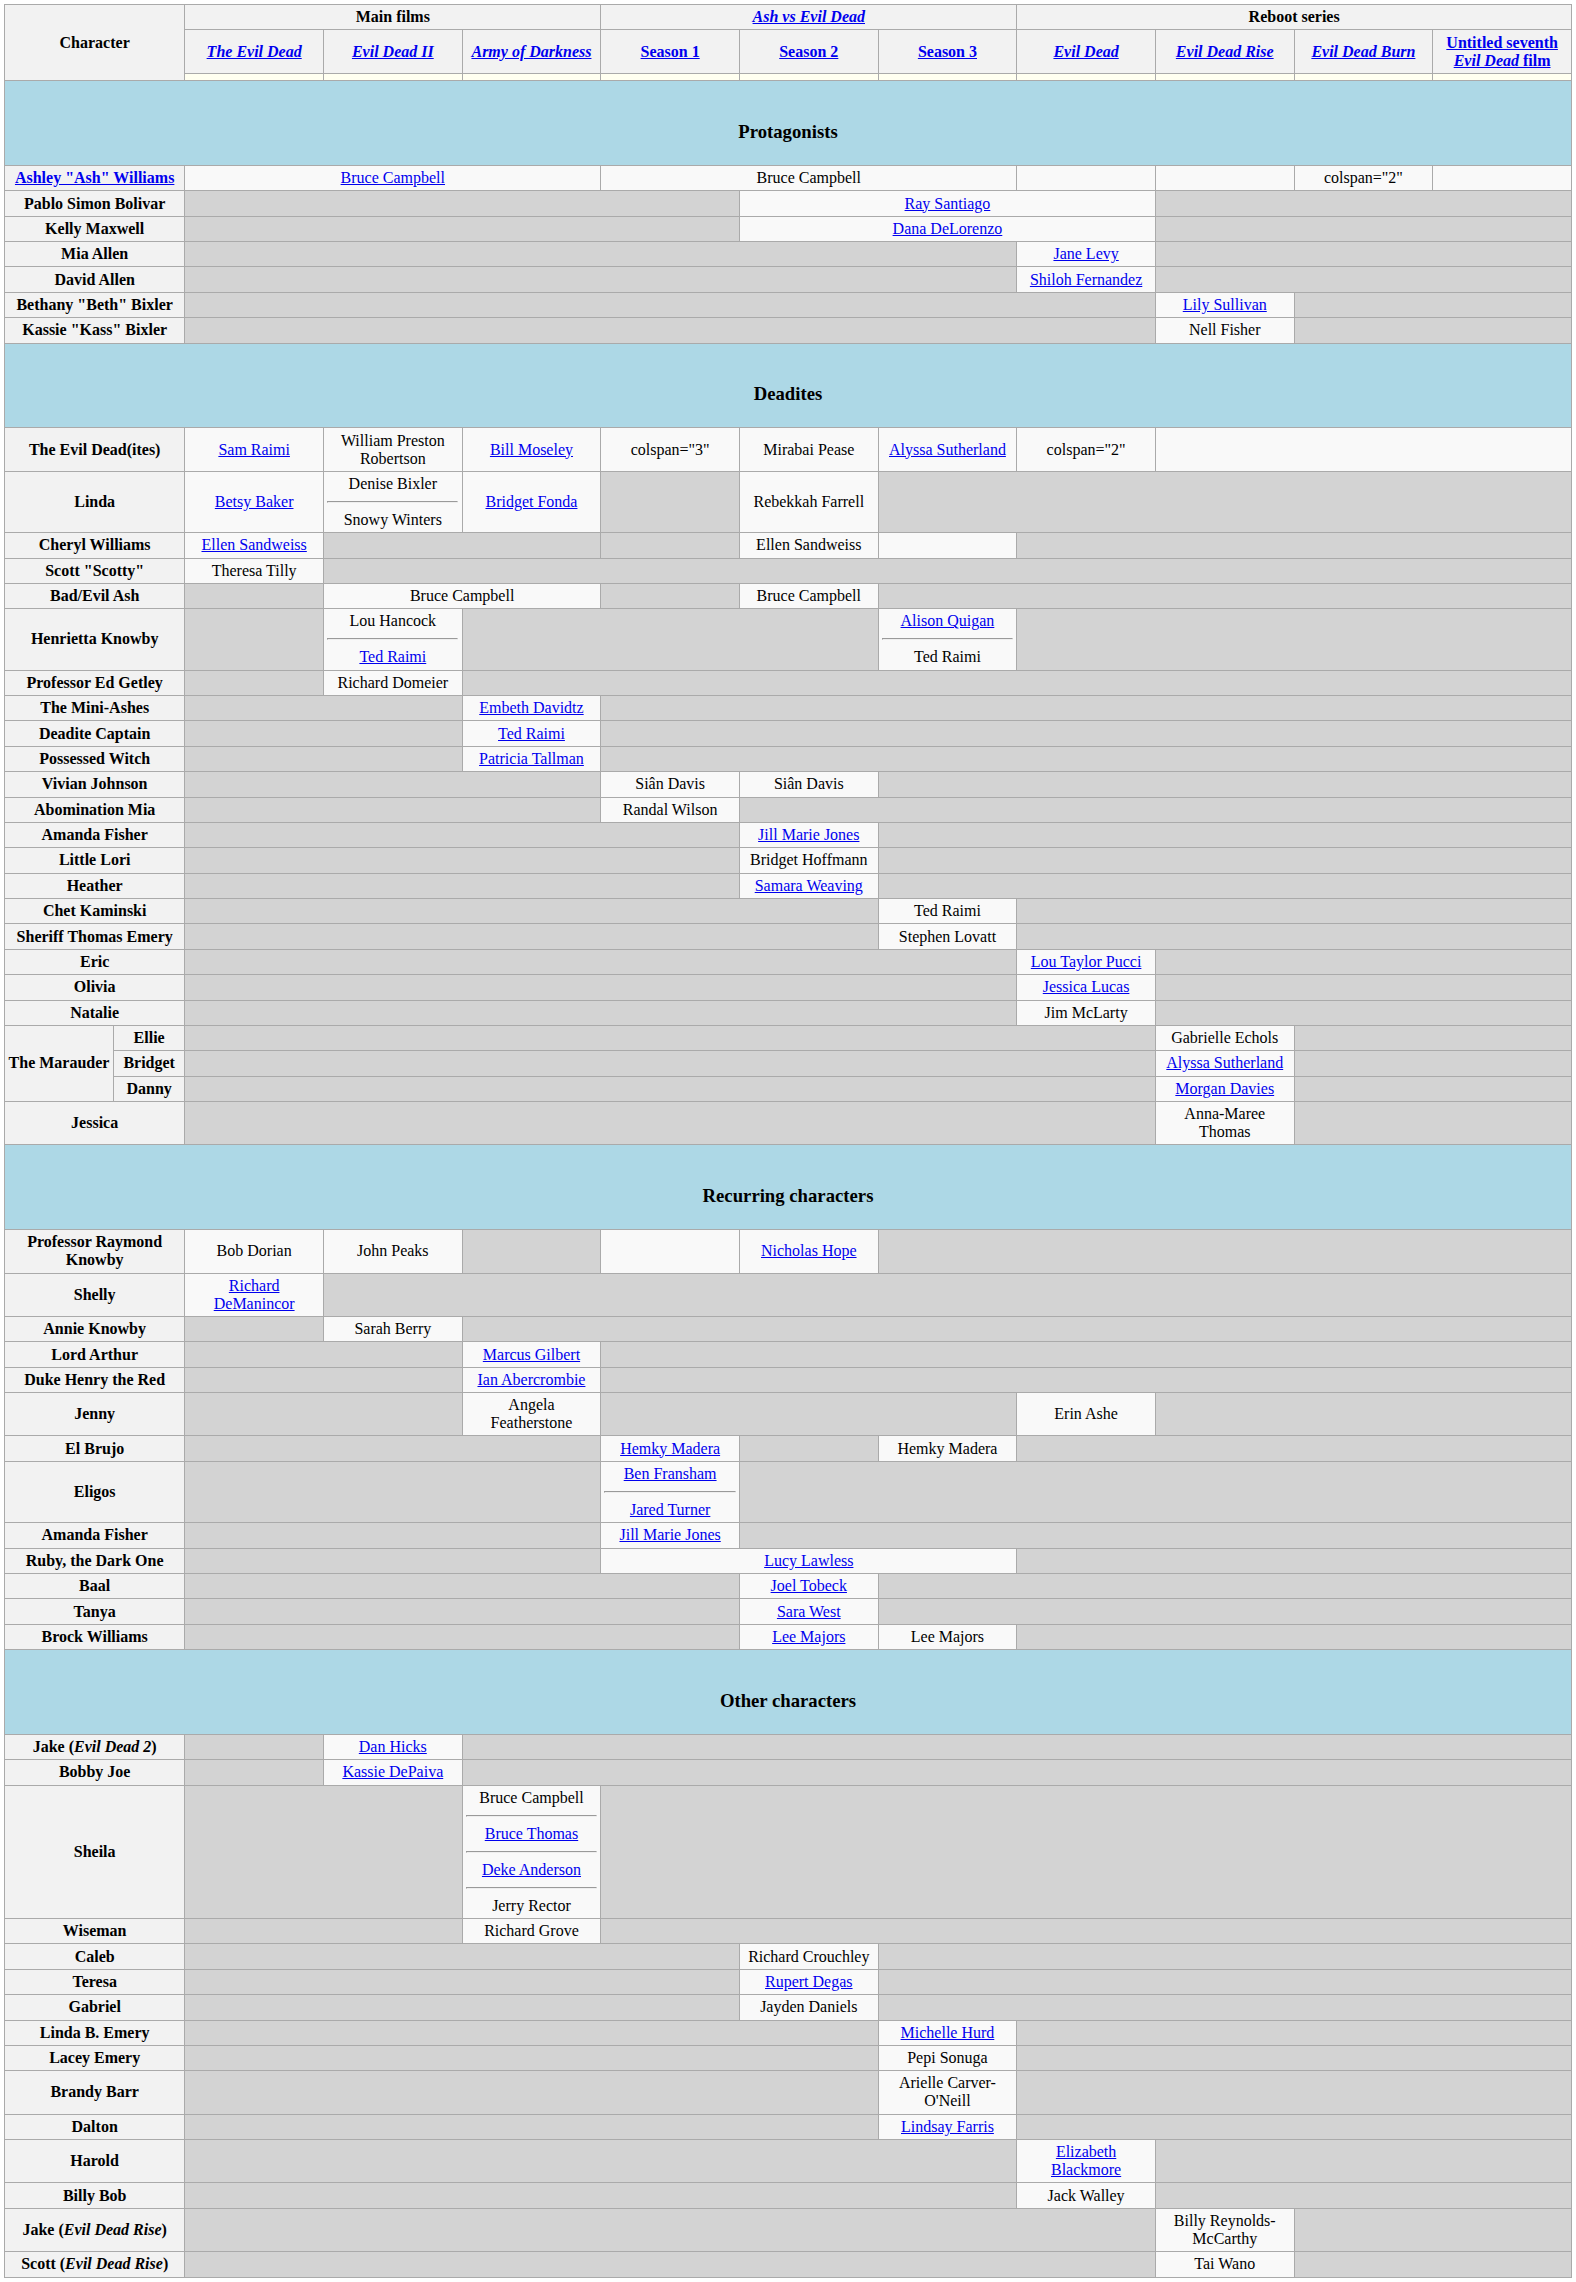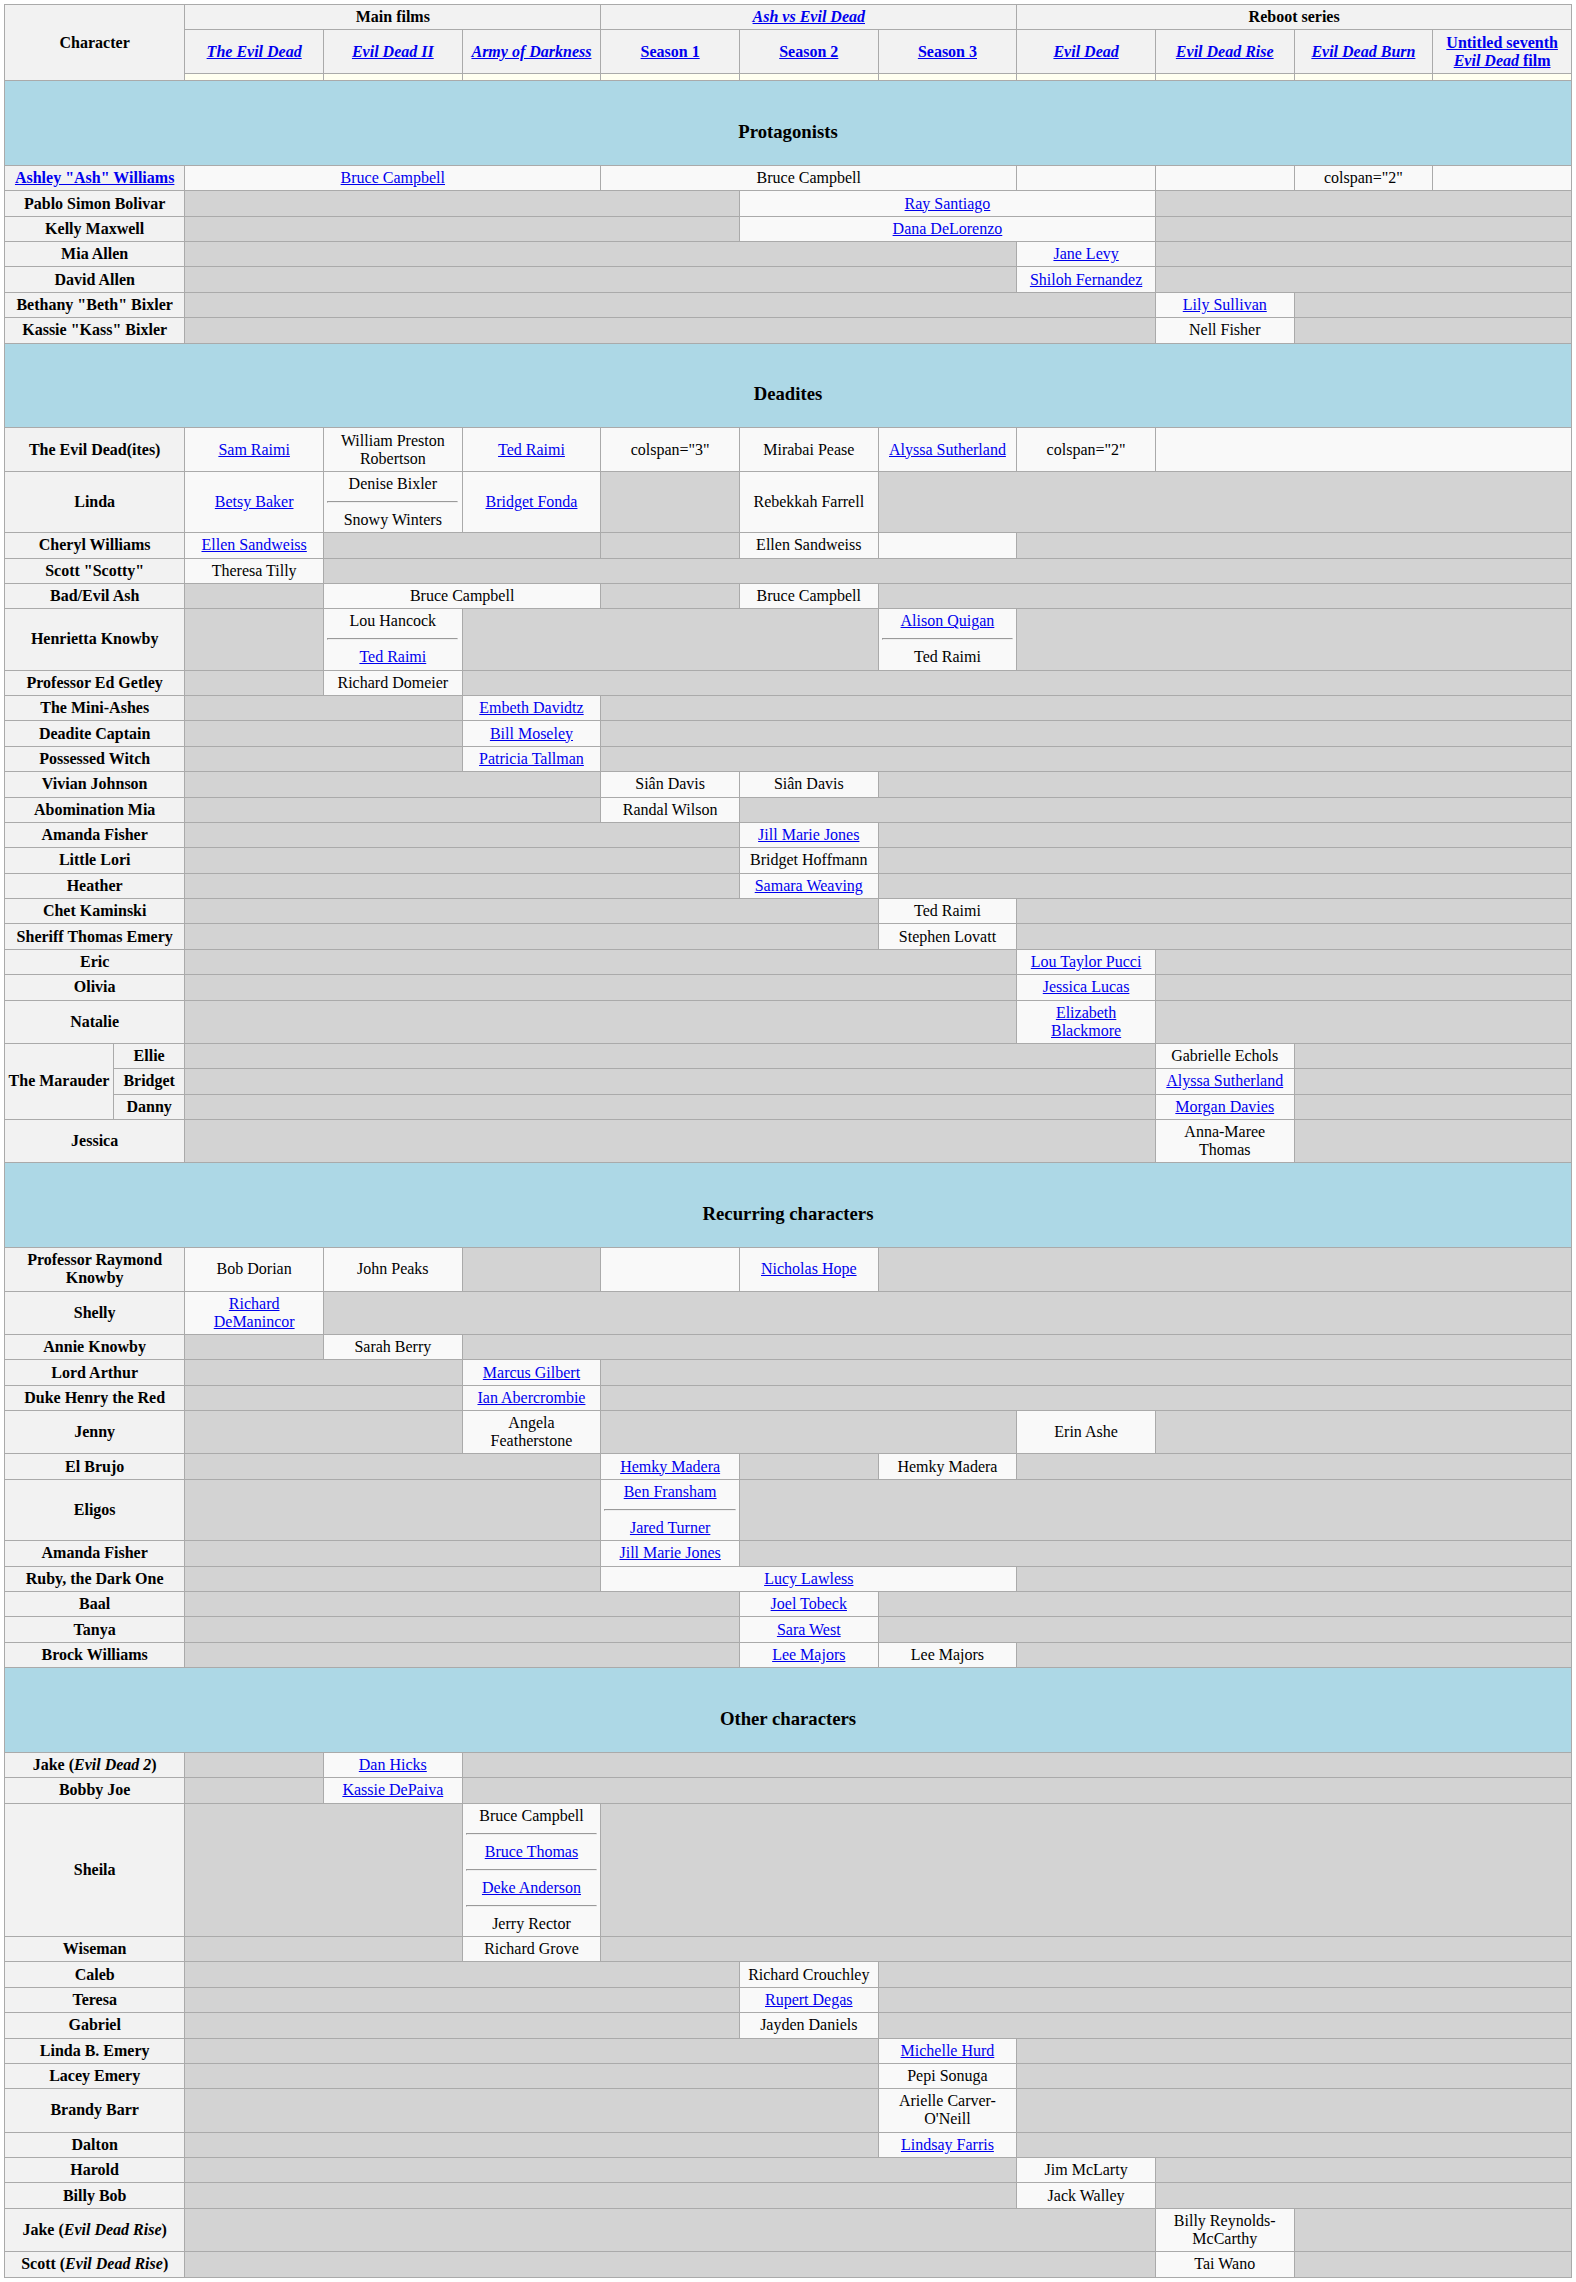(531, 449) Bill Moseley -> (531, 449) Ted Raimi
(531, 733) Ted Raimi -> (531, 733) Bill Moseley
(1086, 1012) Jim McLarty -> (1086, 1021) Elizabeth Blackmore
(1086, 2161) Elizabeth Blackmore -> (1086, 2170) Jim McLarty
